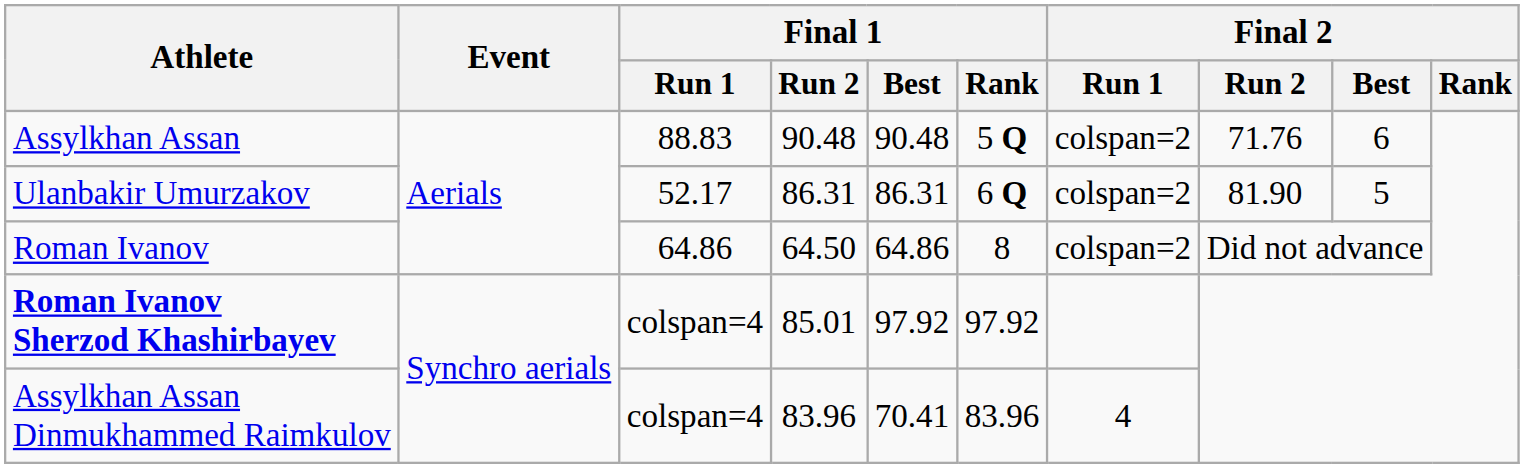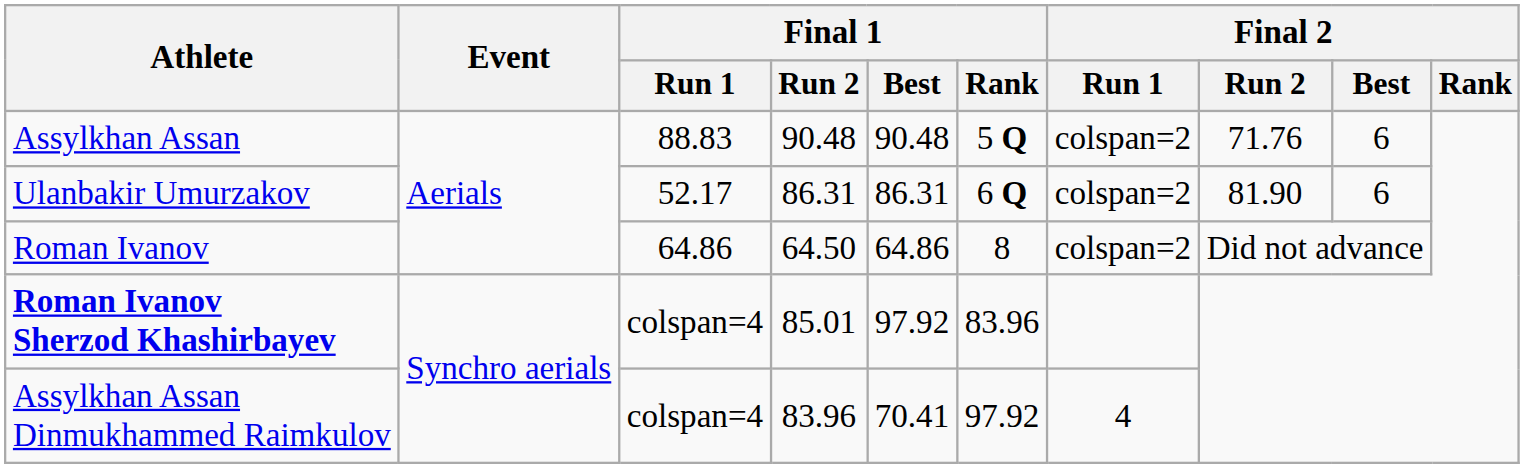(1381, 193) 5 -> (1381, 193) 6
(1002, 321) 97.92 -> (1002, 321) 83.96
(1002, 415) 83.96 -> (1002, 415) 97.92
